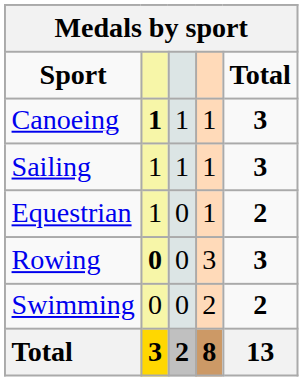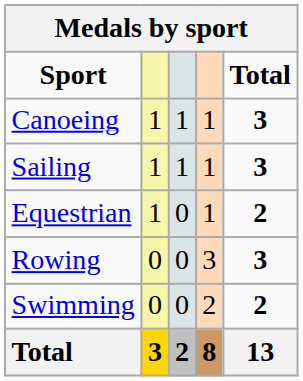(155, 120) bold -> (155, 120) normal
(155, 259) bold -> (155, 259) normal
